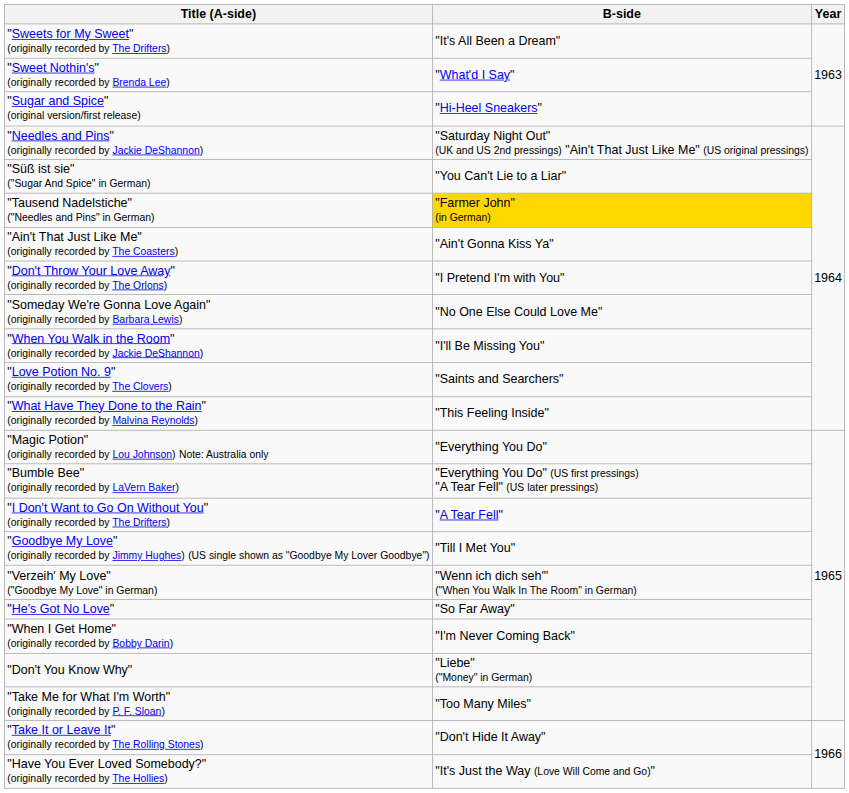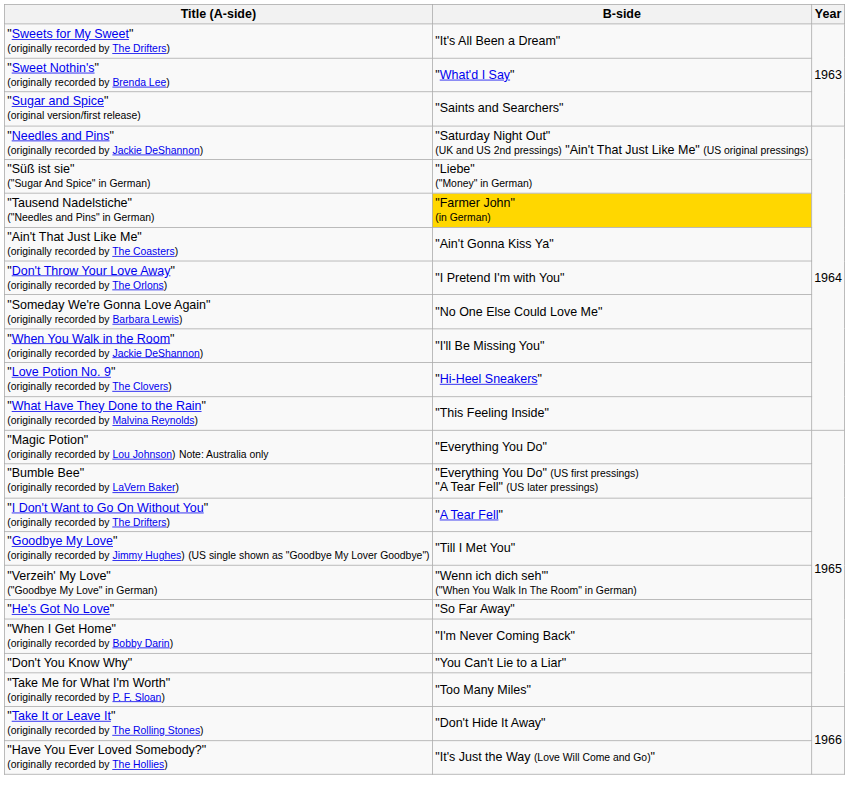(489, 108) "Hi-Heel Sneakers" -> (499, 108) "Saints and Searchers"
(501, 176) "You Can't Lie to a Liar" -> (484, 176) "Liebe" ("Money" in German)
(499, 379) "Saints and Searchers" -> (489, 379) "Hi-Heel Sneakers"
(484, 669) "Liebe" ("Money" in German) -> (501, 662) "You Can't Lie to a Liar"
